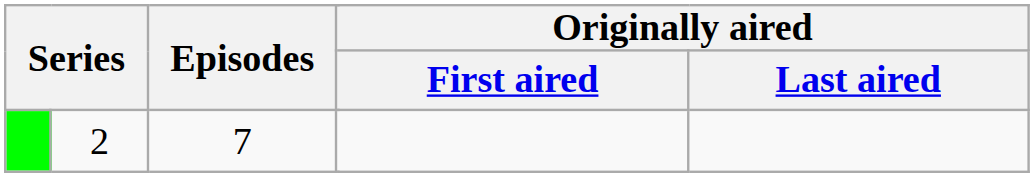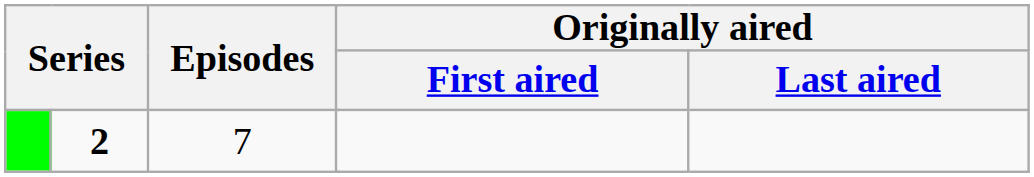(100, 140) normal -> (100, 140) bold
